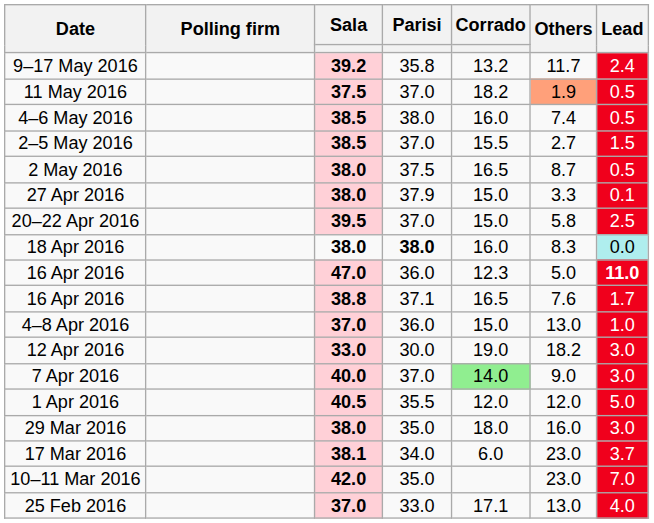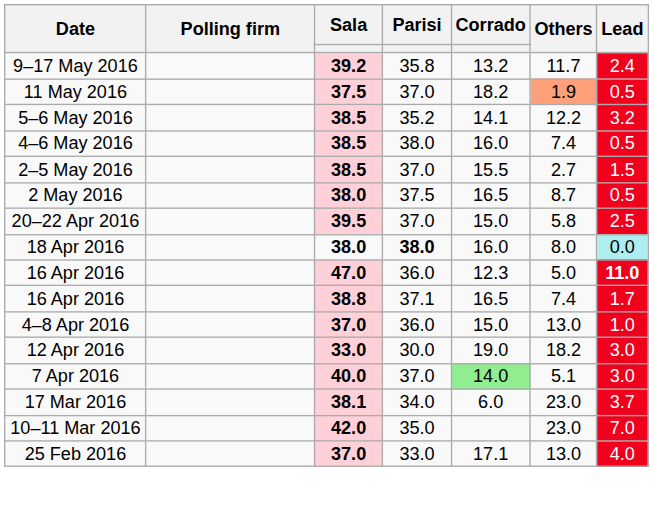+ row: (75, 117)
- row: (75, 195)
(564, 247) 8.3 -> (564, 247) 8.0
(564, 298) 7.6 -> (564, 298) 7.4
(564, 376) 9.0 -> (564, 376) 5.1
- row: (75, 402)
- row: (75, 428)
